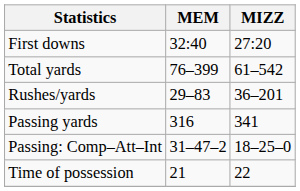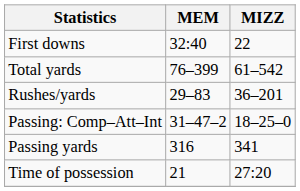(253, 43) 27:20 -> (242, 43) 22
rows swapped: (53, 121) <-> (85, 147)
(242, 173) 22 -> (253, 173) 27:20
